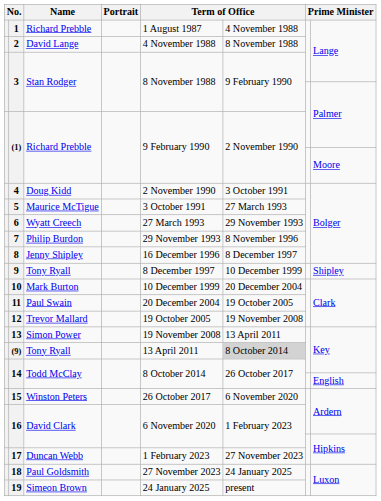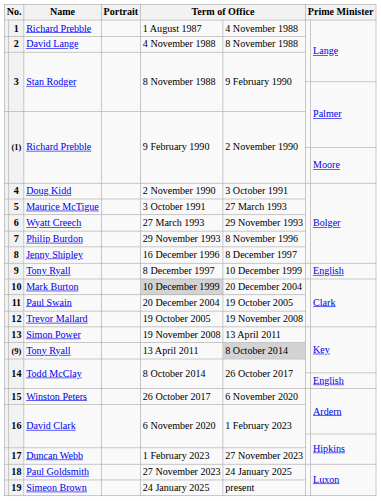(328, 271) Shipley -> (328, 271) English
(181, 287) no background -> (181, 287) lightgrey background
